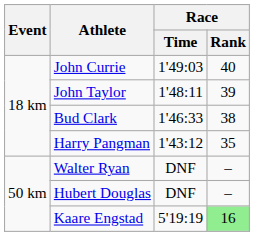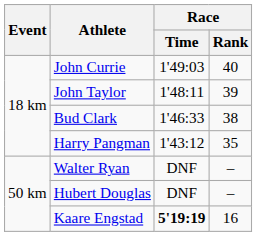(181, 218) normal -> (182, 218) bold
(228, 218) lightgreen background -> (230, 218) no background
